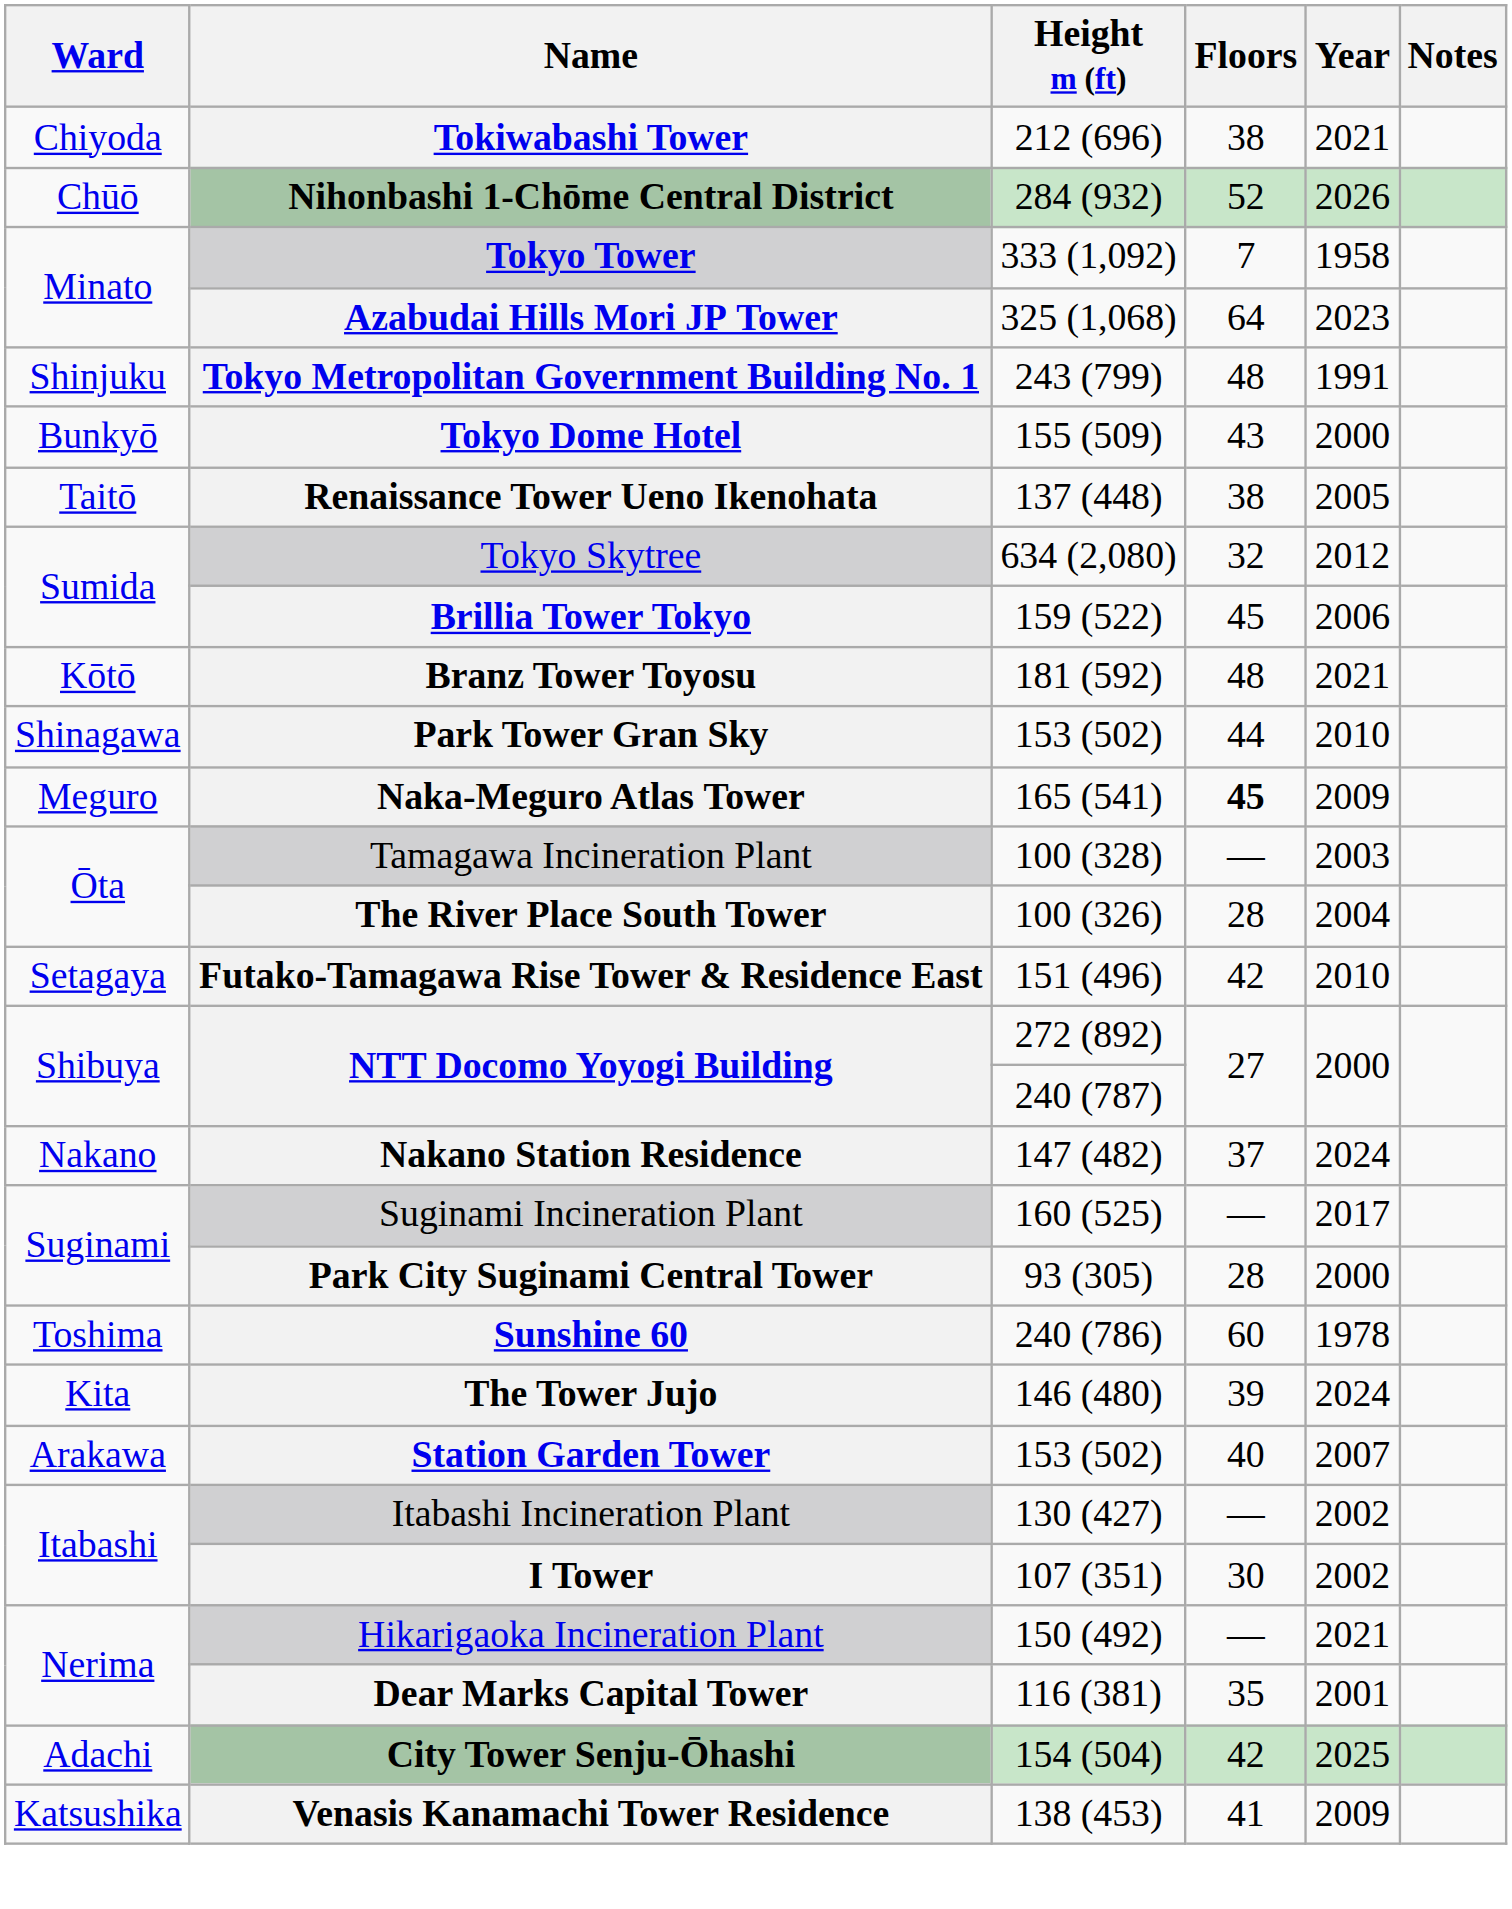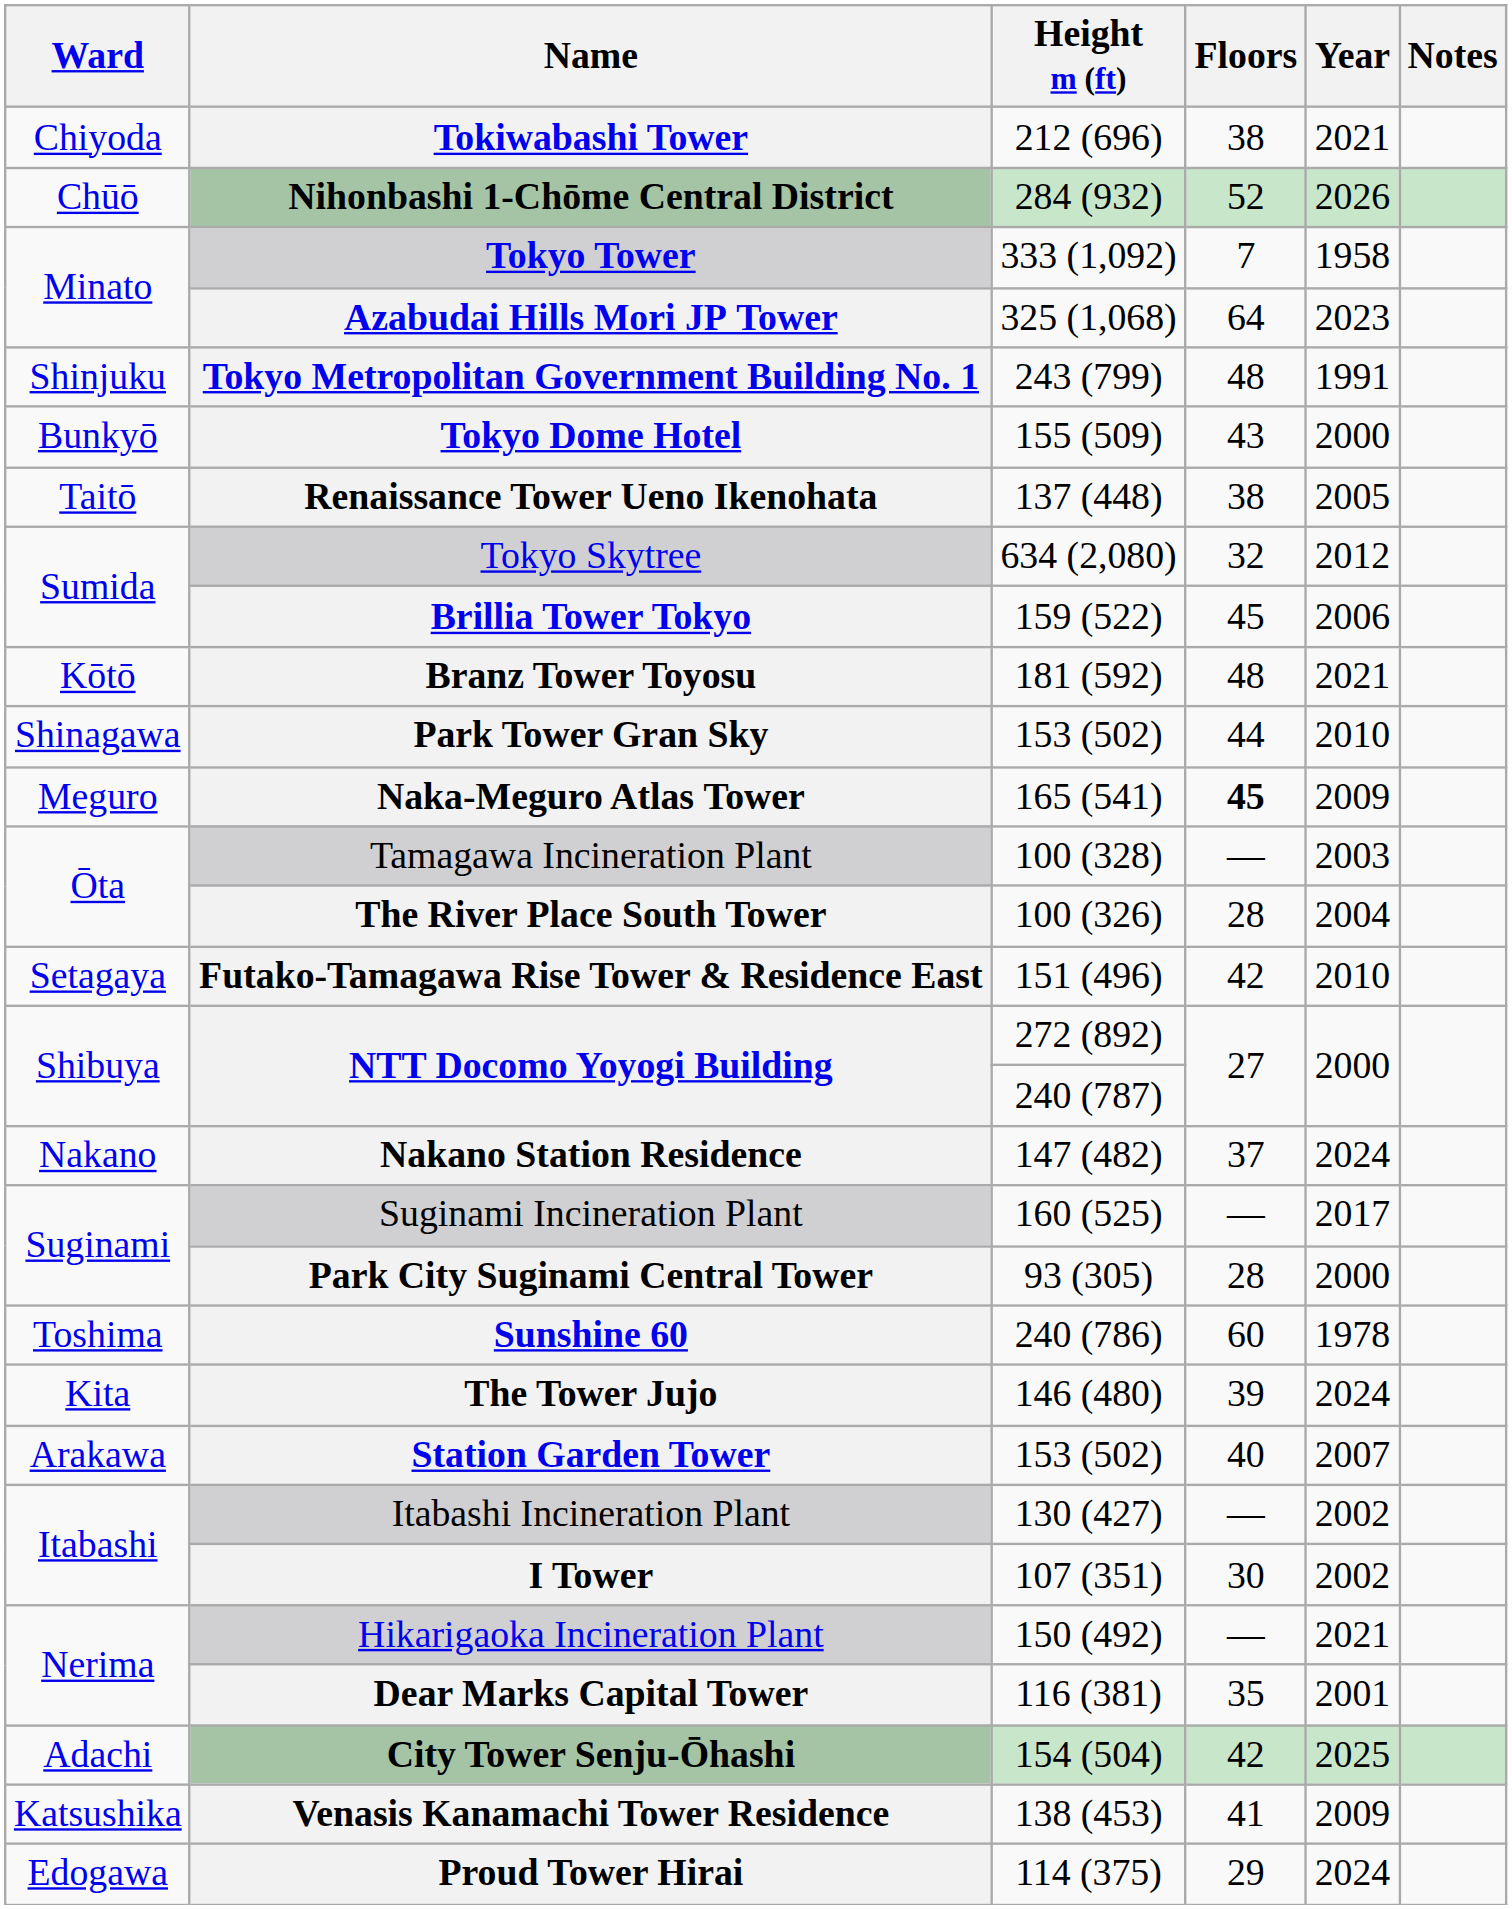+ row: (591, 1873)
